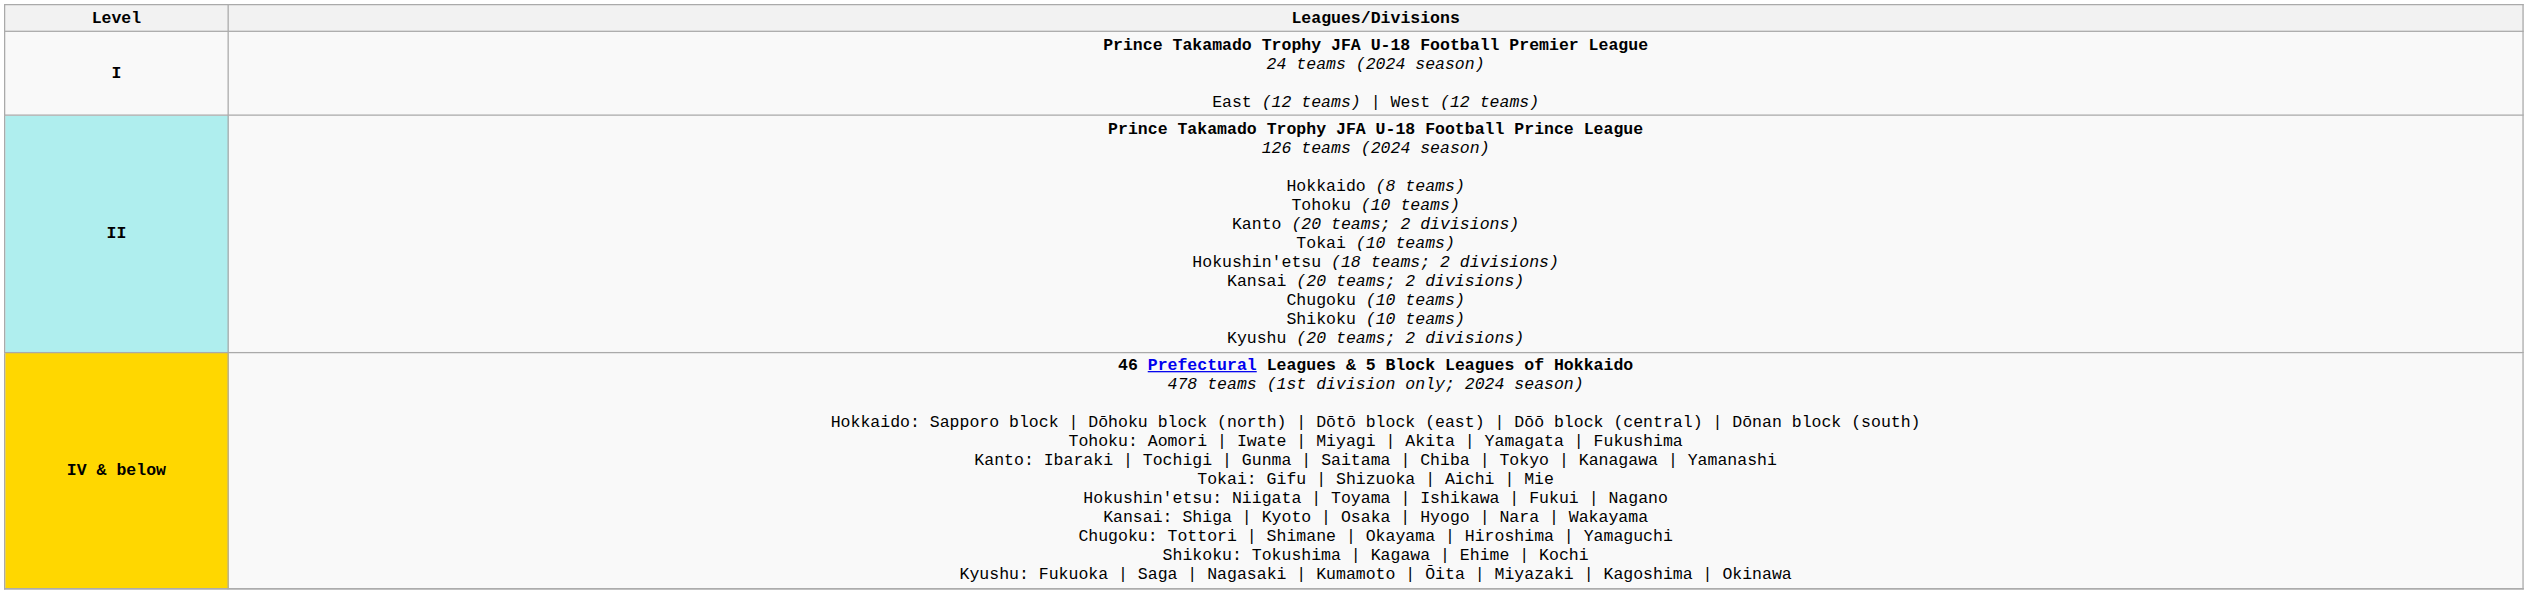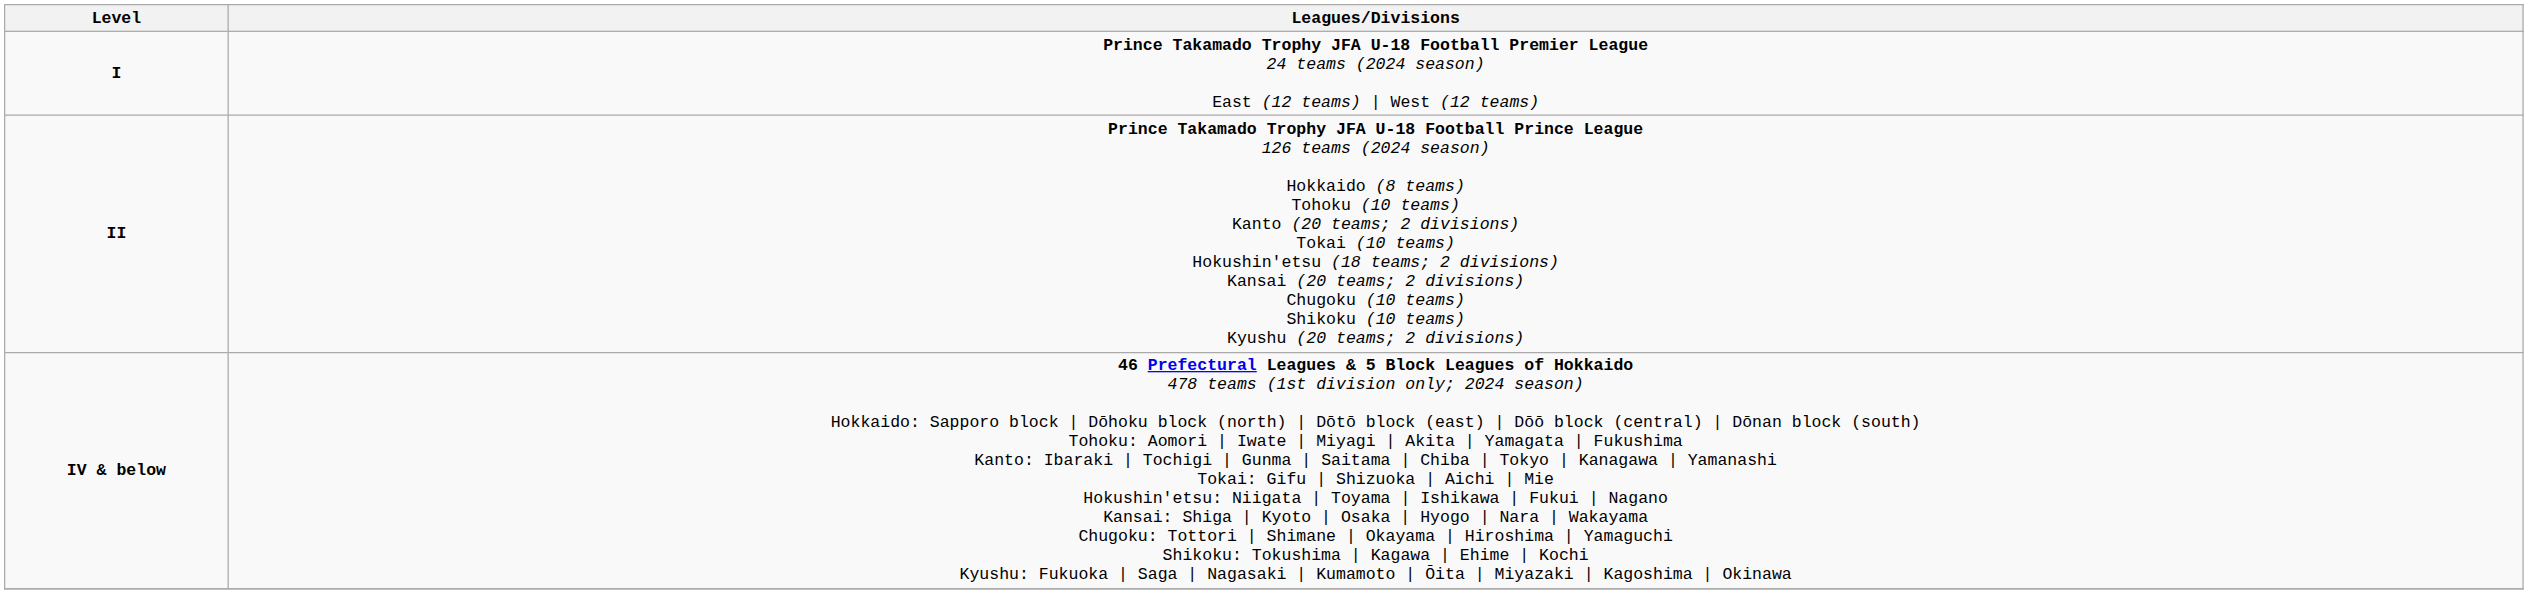(116, 234) paleturquoise background -> (116, 234) no background
(116, 470) gold background -> (116, 470) no background
